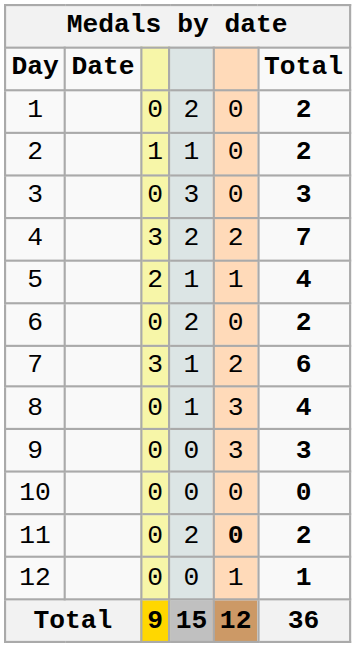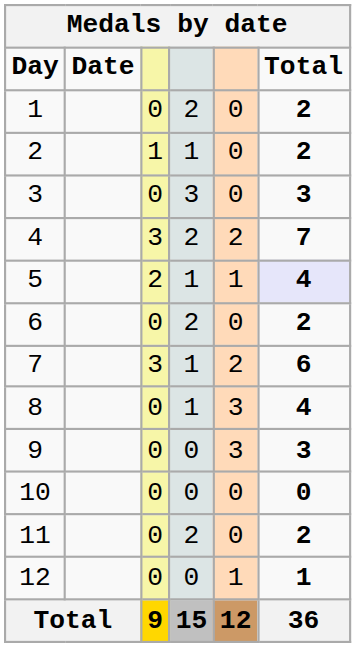(304, 281) no background -> (304, 281) lavender background
(236, 536) bold -> (236, 536) normal
